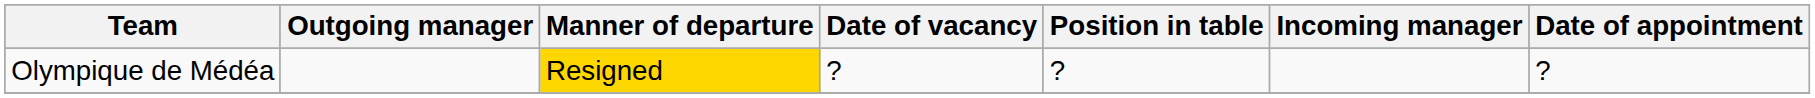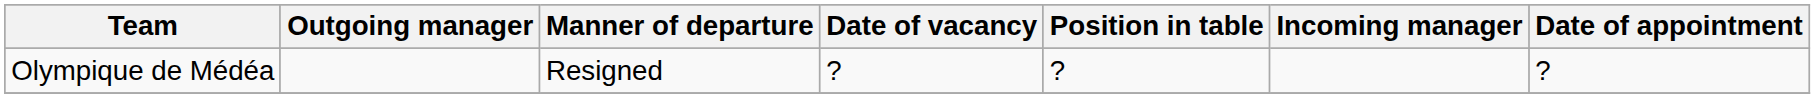(604, 70) gold background -> (604, 70) no background
